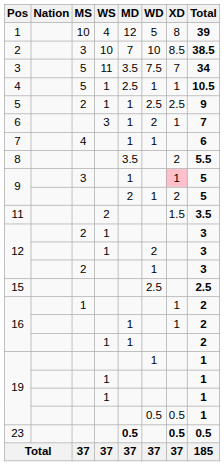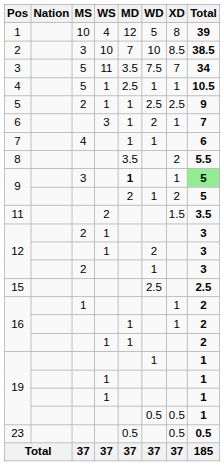(130, 178) normal -> (130, 178) bold
(177, 178) pink background -> (177, 178) no background
(203, 178) no background -> (203, 178) lightgreen background
(130, 433) bold -> (130, 433) normal
(177, 433) bold -> (177, 433) normal
